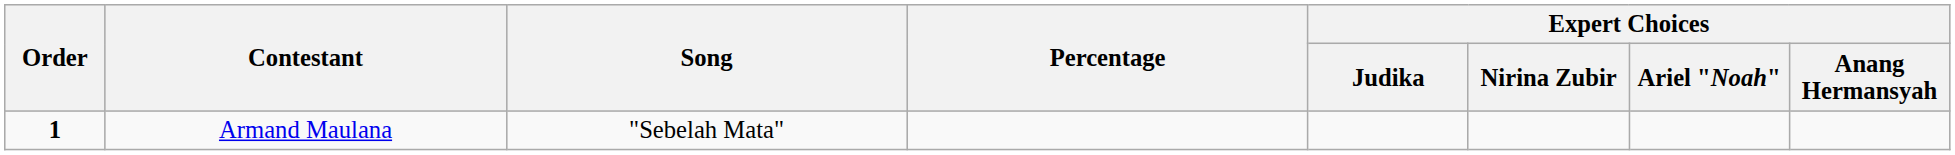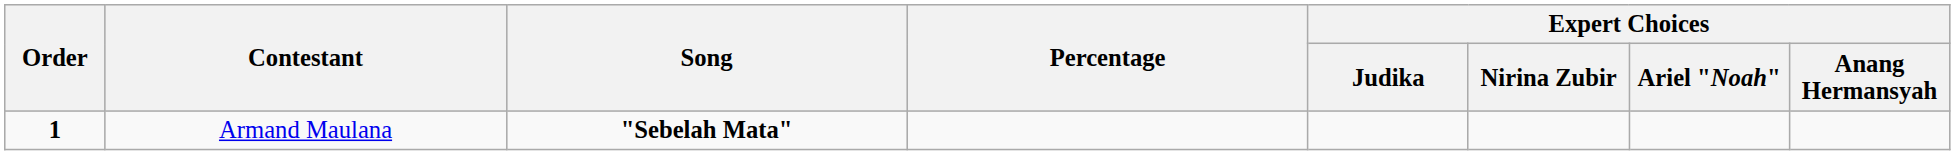(707, 129) normal -> (707, 129) bold
